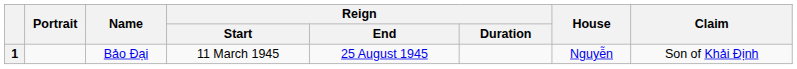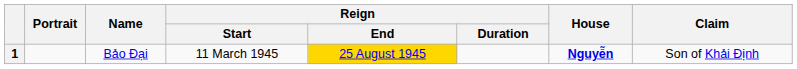(384, 53) no background -> (383, 53) gold background
(592, 53) normal -> (591, 53) bold
